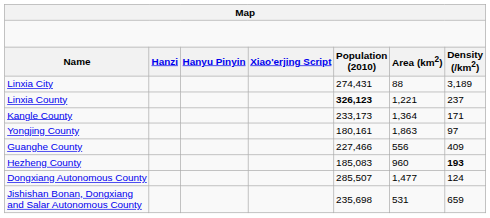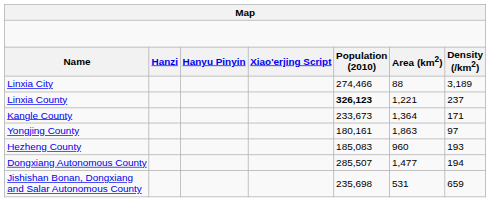(354, 84) 274,431 -> (354, 84) 274,466
(354, 115) 233,173 -> (354, 115) 233,673
- row: (45, 147)
(455, 162) bold -> (455, 147) normal
(455, 178) 124 -> (455, 162) 194
